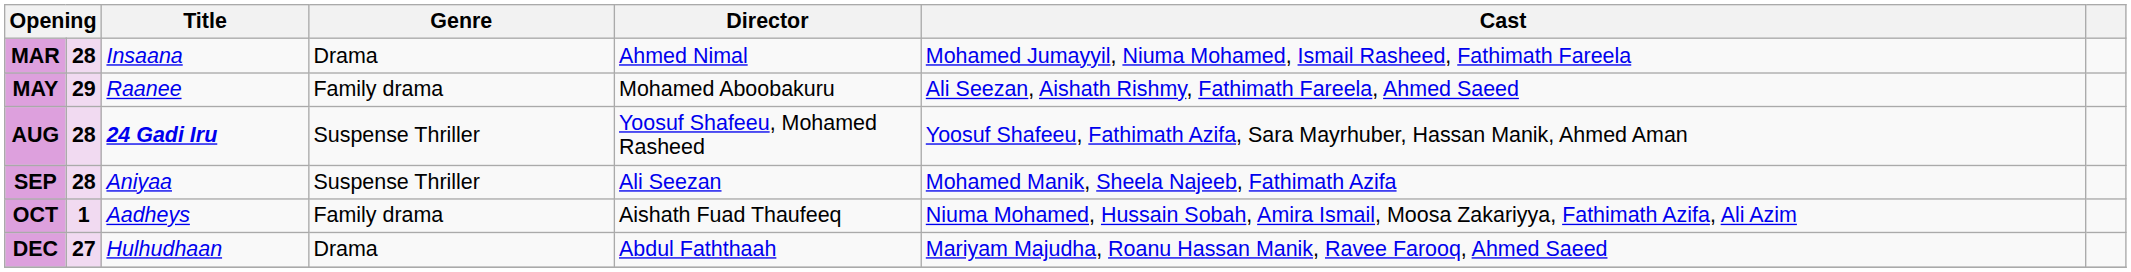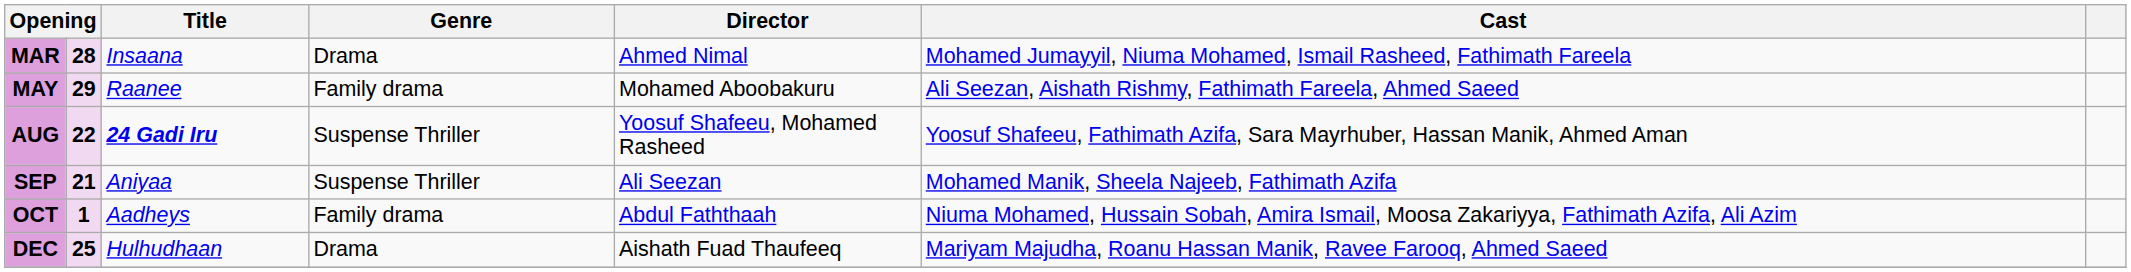(84, 135) 28 -> (84, 135) 22
(84, 181) 28 -> (84, 181) 21
(730, 215) Aishath Fuad Thaufeeq -> (698, 215) Abdul Faththaah
(84, 249) 27 -> (84, 249) 25
(698, 249) Abdul Faththaah -> (730, 249) Aishath Fuad Thaufeeq
